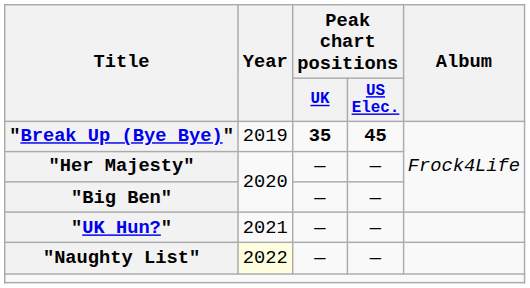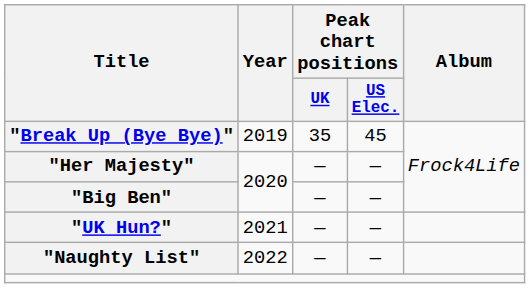(320, 136) bold -> (320, 136) normal
(375, 136) bold -> (375, 136) normal
(265, 258) lightyellow background -> (265, 258) no background
